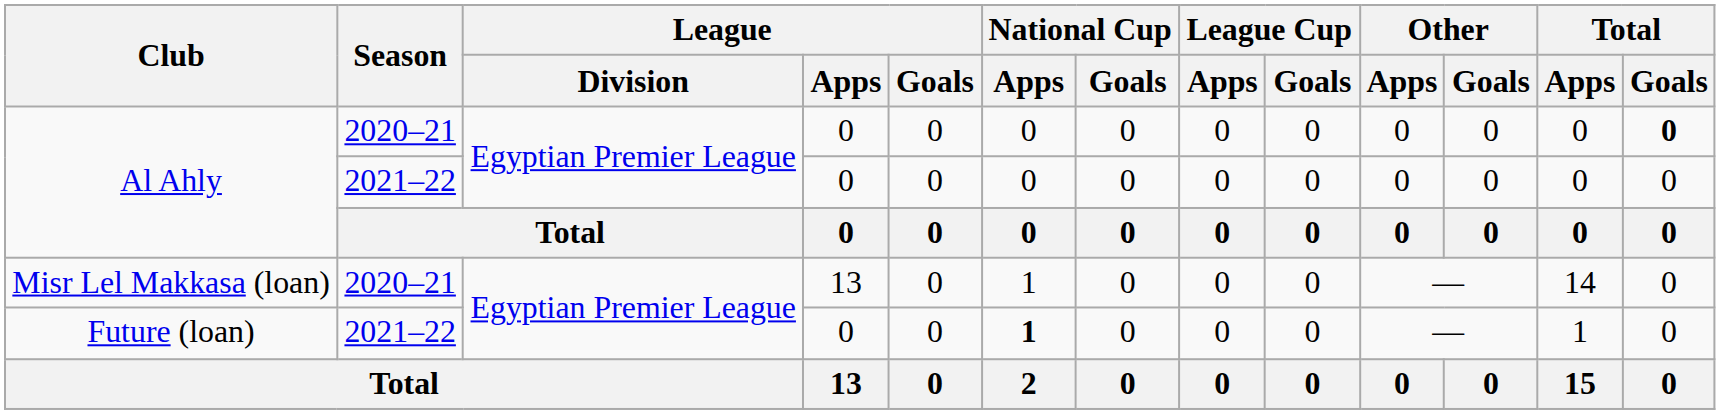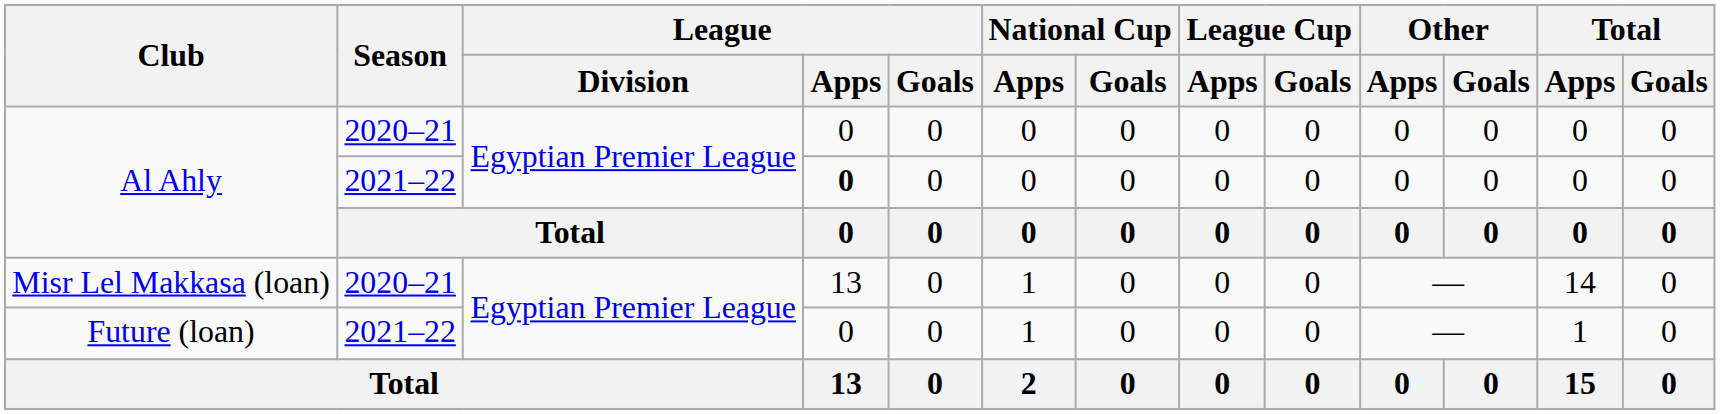(1669, 130) bold -> (1669, 130) normal
(846, 181) normal -> (846, 181) bold
(1029, 332) bold -> (1029, 332) normal
